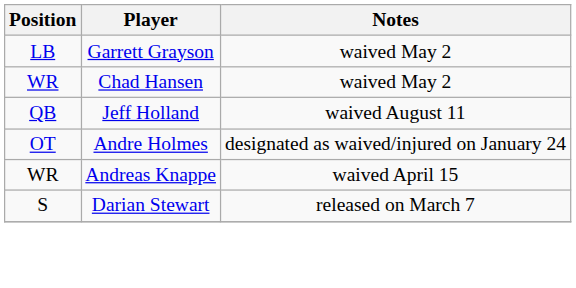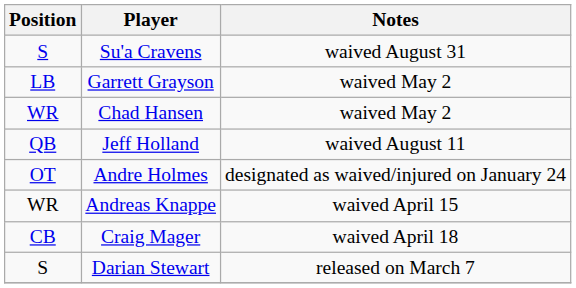+ row: (151, 50)
+ row: (151, 236)
